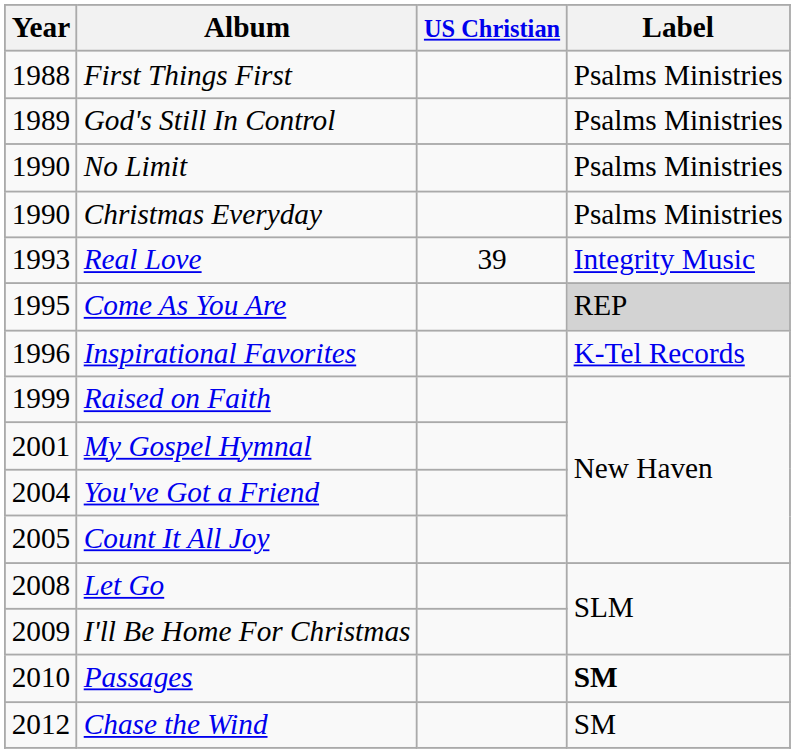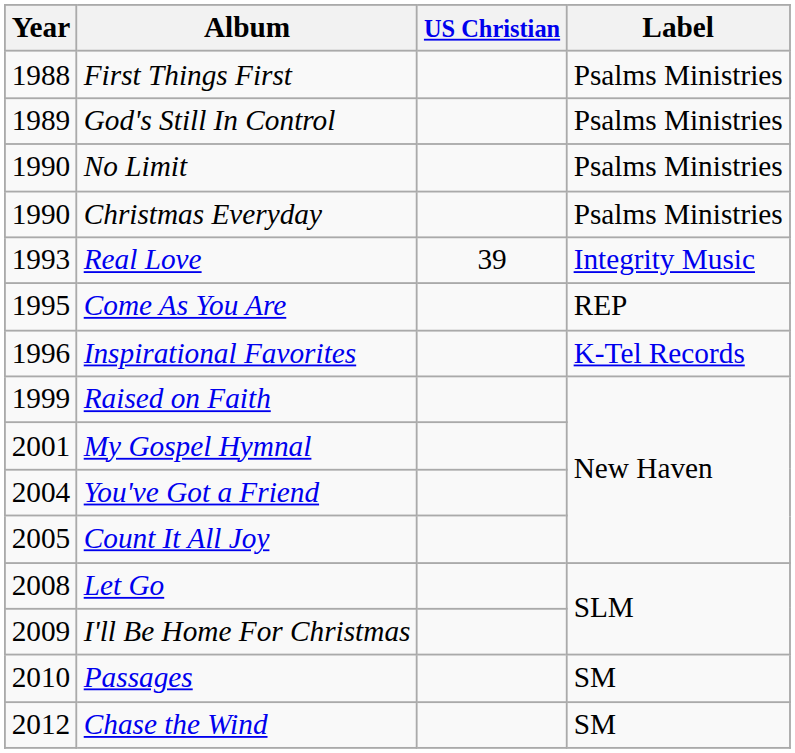(600, 306) lightgrey background -> (600, 306) no background
(596, 677) bold -> (595, 677) normal
